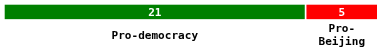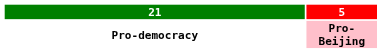(342, 34) no background -> (342, 34) pink background
